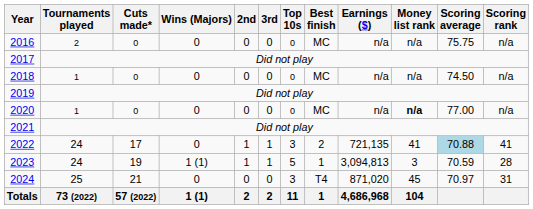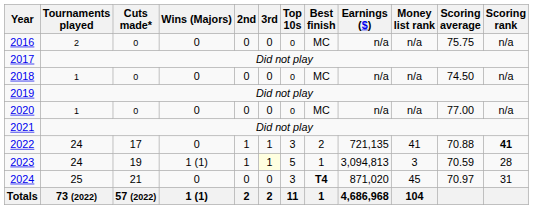(414, 111) bold -> (414, 111) normal
(460, 145) lightblue background -> (460, 145) no background
(506, 145) normal -> (506, 145) bold
(270, 162) no background -> (270, 162) lightyellow background
(321, 179) normal -> (321, 179) bold
